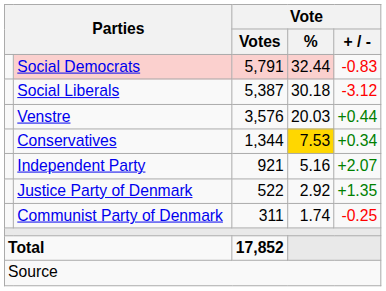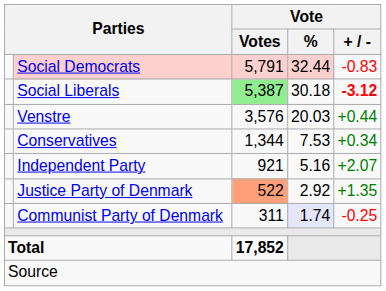(264, 91) no background -> (264, 91) lightgreen background
(359, 91) normal -> (359, 91) bold
(315, 141) gold background -> (315, 141) no background
(271, 191) no background -> (271, 191) lightsalmon background
(315, 215) no background -> (315, 215) lavender background
